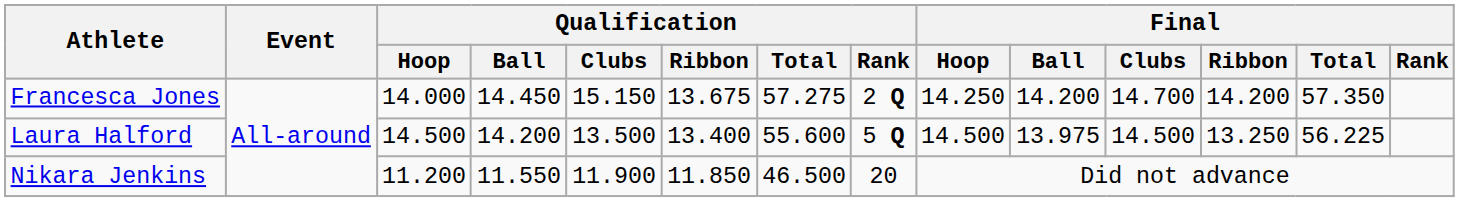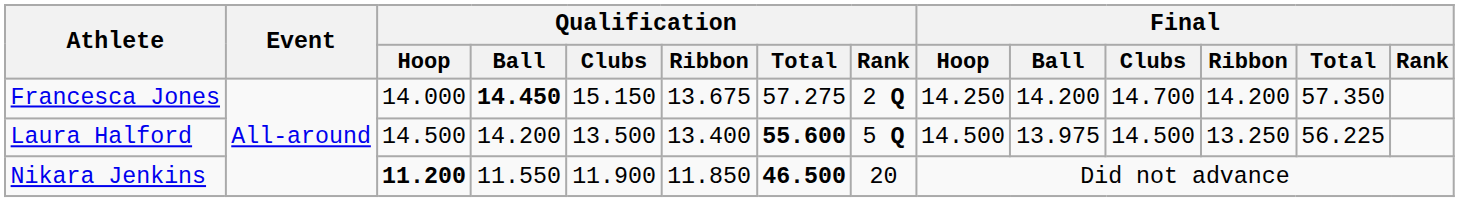(519, 98) normal -> (519, 98) bold
(804, 137) normal -> (804, 137) bold
(424, 176) normal -> (424, 176) bold
(804, 176) normal -> (804, 176) bold
